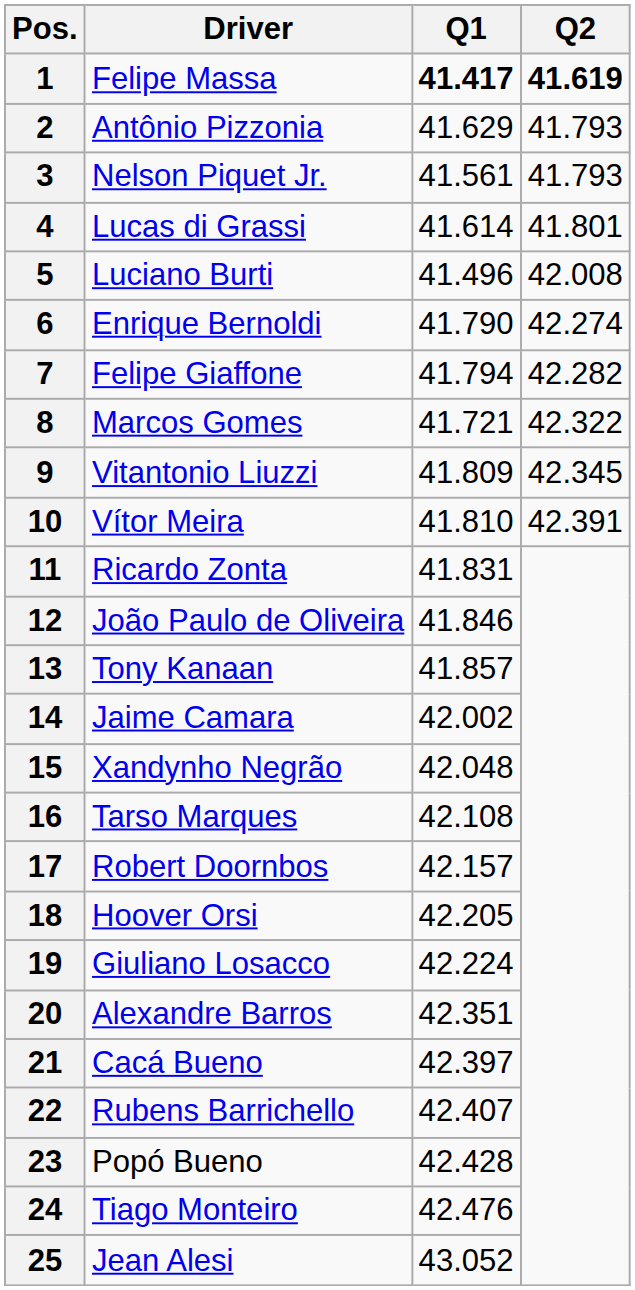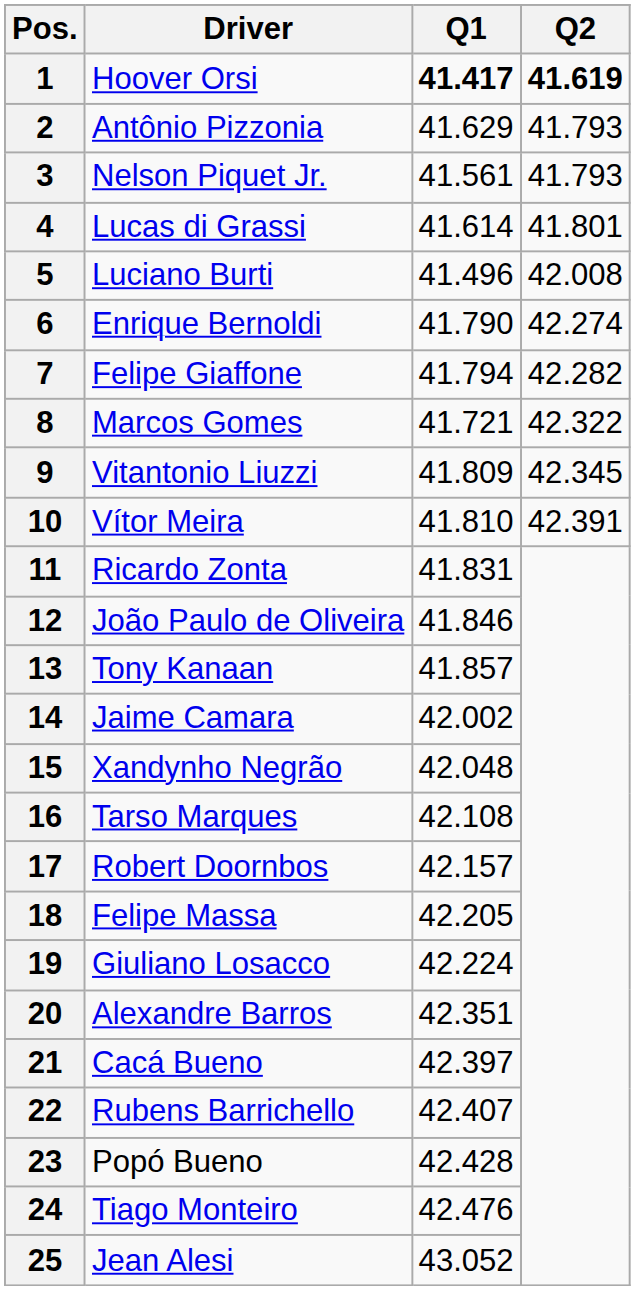(184, 78) Felipe Massa -> (175, 78) Hoover Orsi
(175, 915) Hoover Orsi -> (184, 915) Felipe Massa
